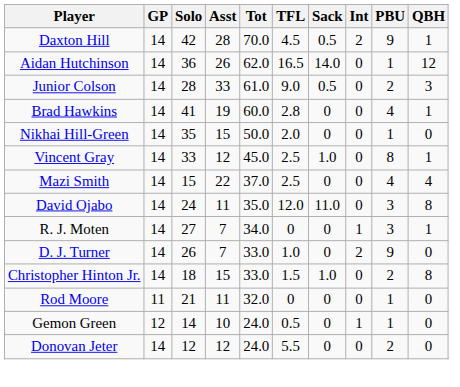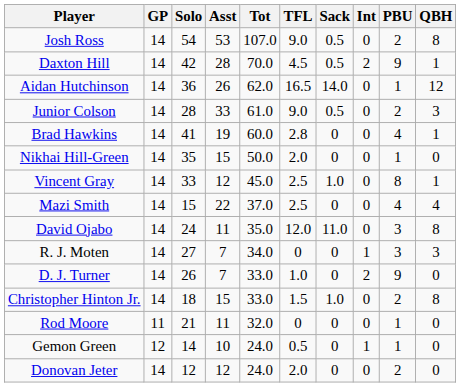+ row: (74, 39)
(428, 228) 1 -> (436, 252) 3
(291, 346) 5.5 -> (298, 370) 2.0
